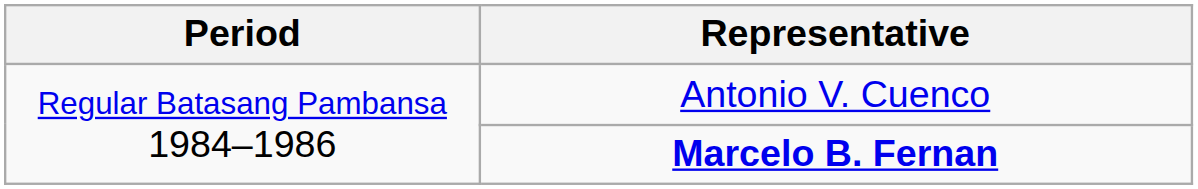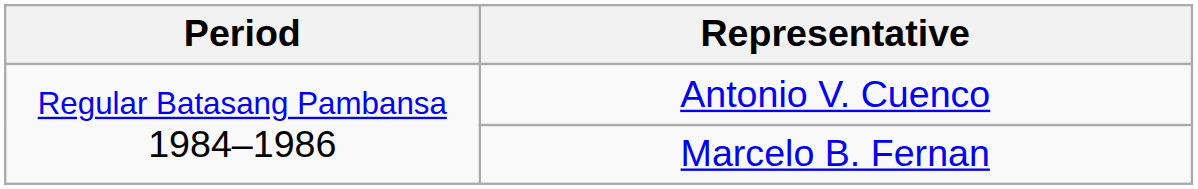(835, 153) bold -> (835, 153) normal
